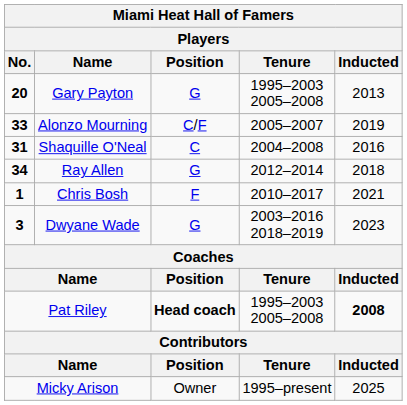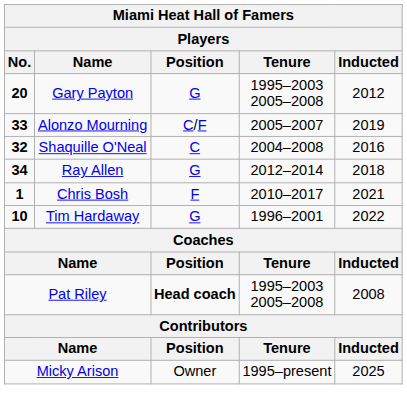(368, 93) 2013 -> (368, 93) 2012
(20, 147) 31 -> (20, 147) 32
+ row: (93, 217)
- row: (93, 225)
(368, 310) bold -> (368, 294) normal
